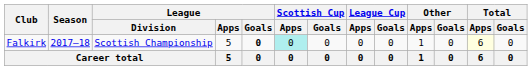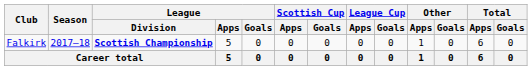(154, 42) normal -> (154, 42) bold
(258, 42) bold -> (258, 42) normal
(291, 42) paleturquoise background -> (291, 42) no background
(481, 42) lightyellow background -> (481, 42) no background
